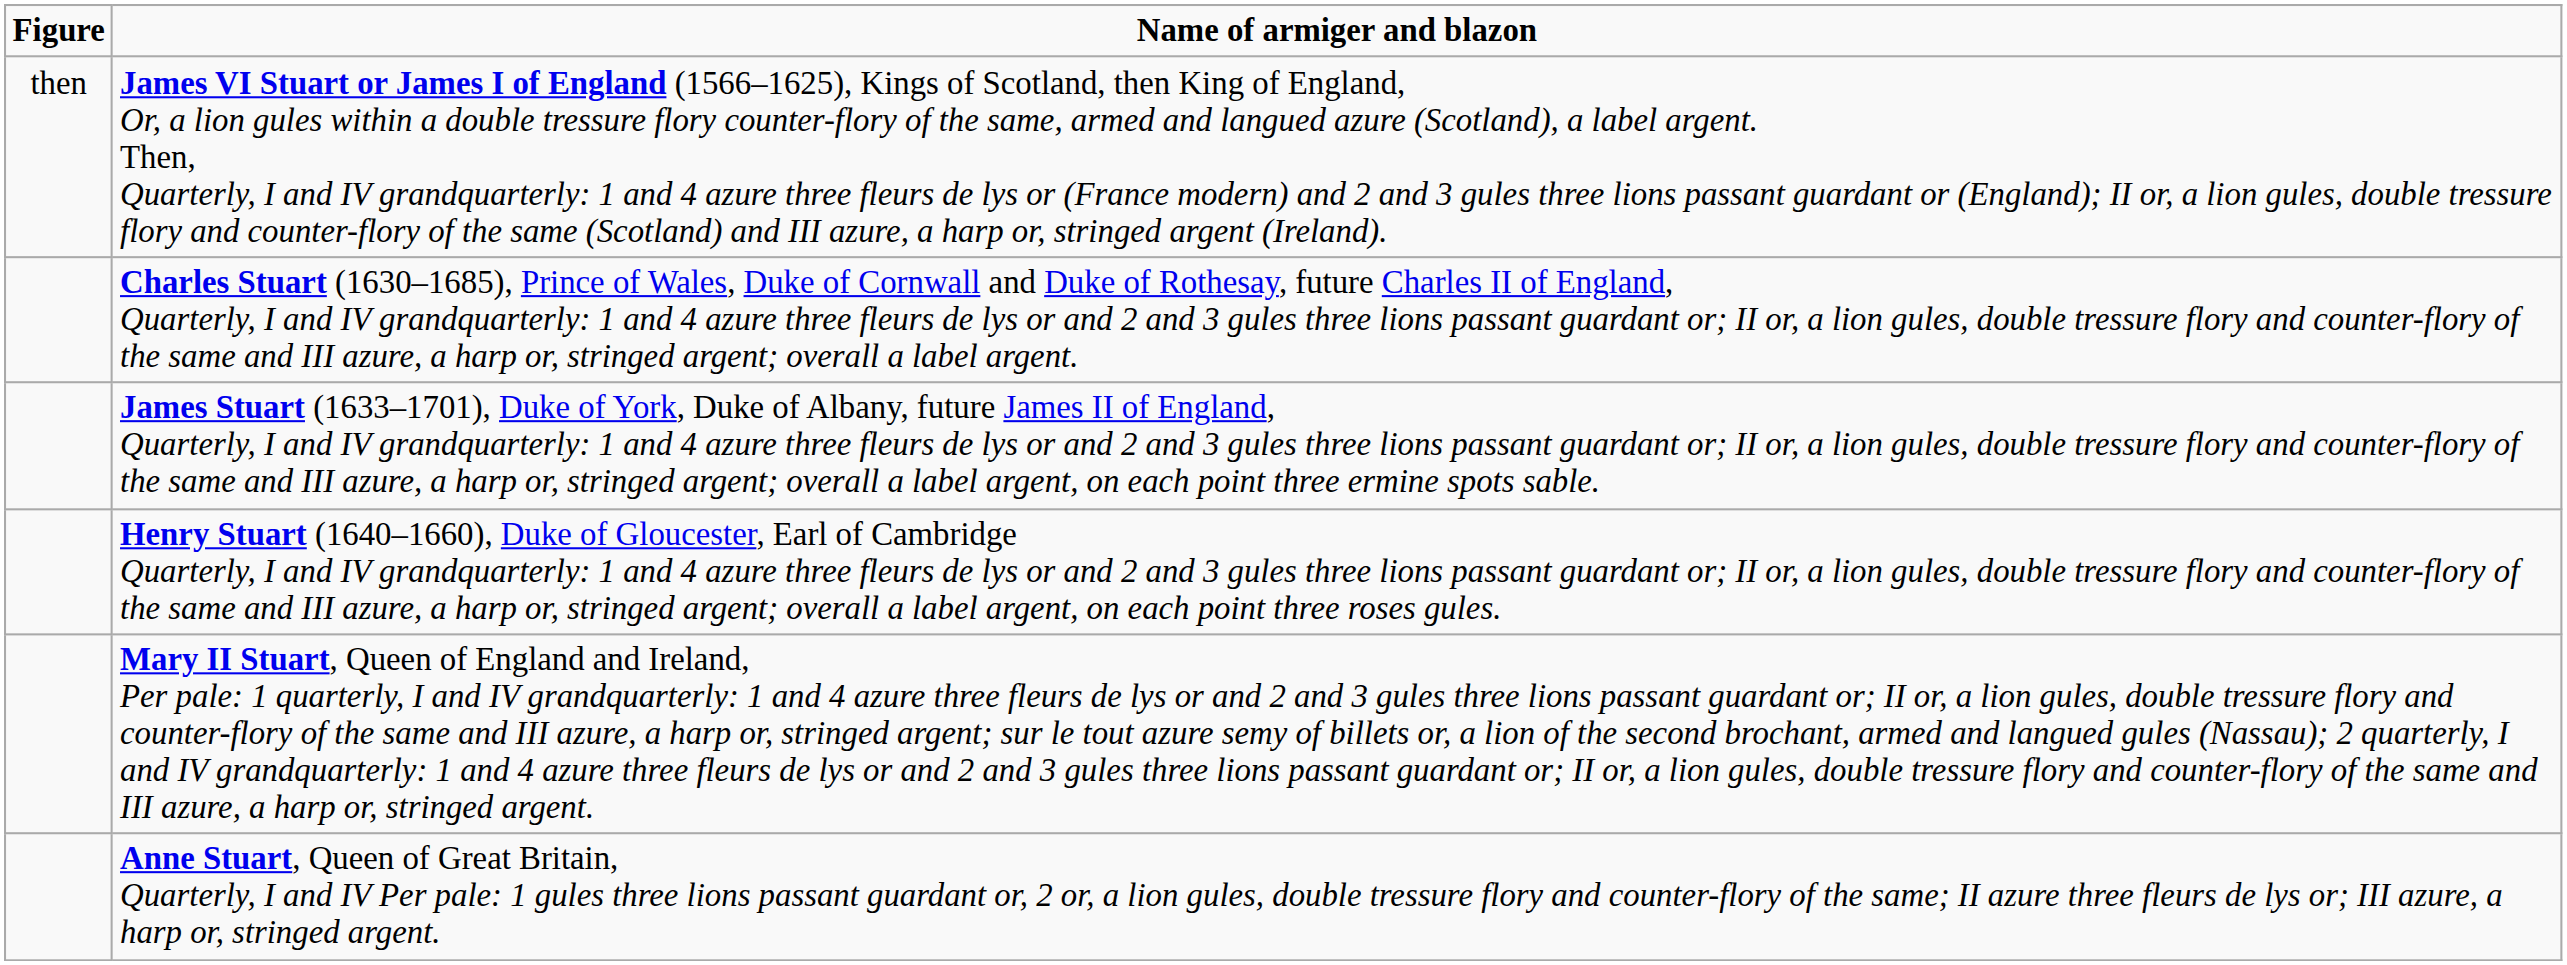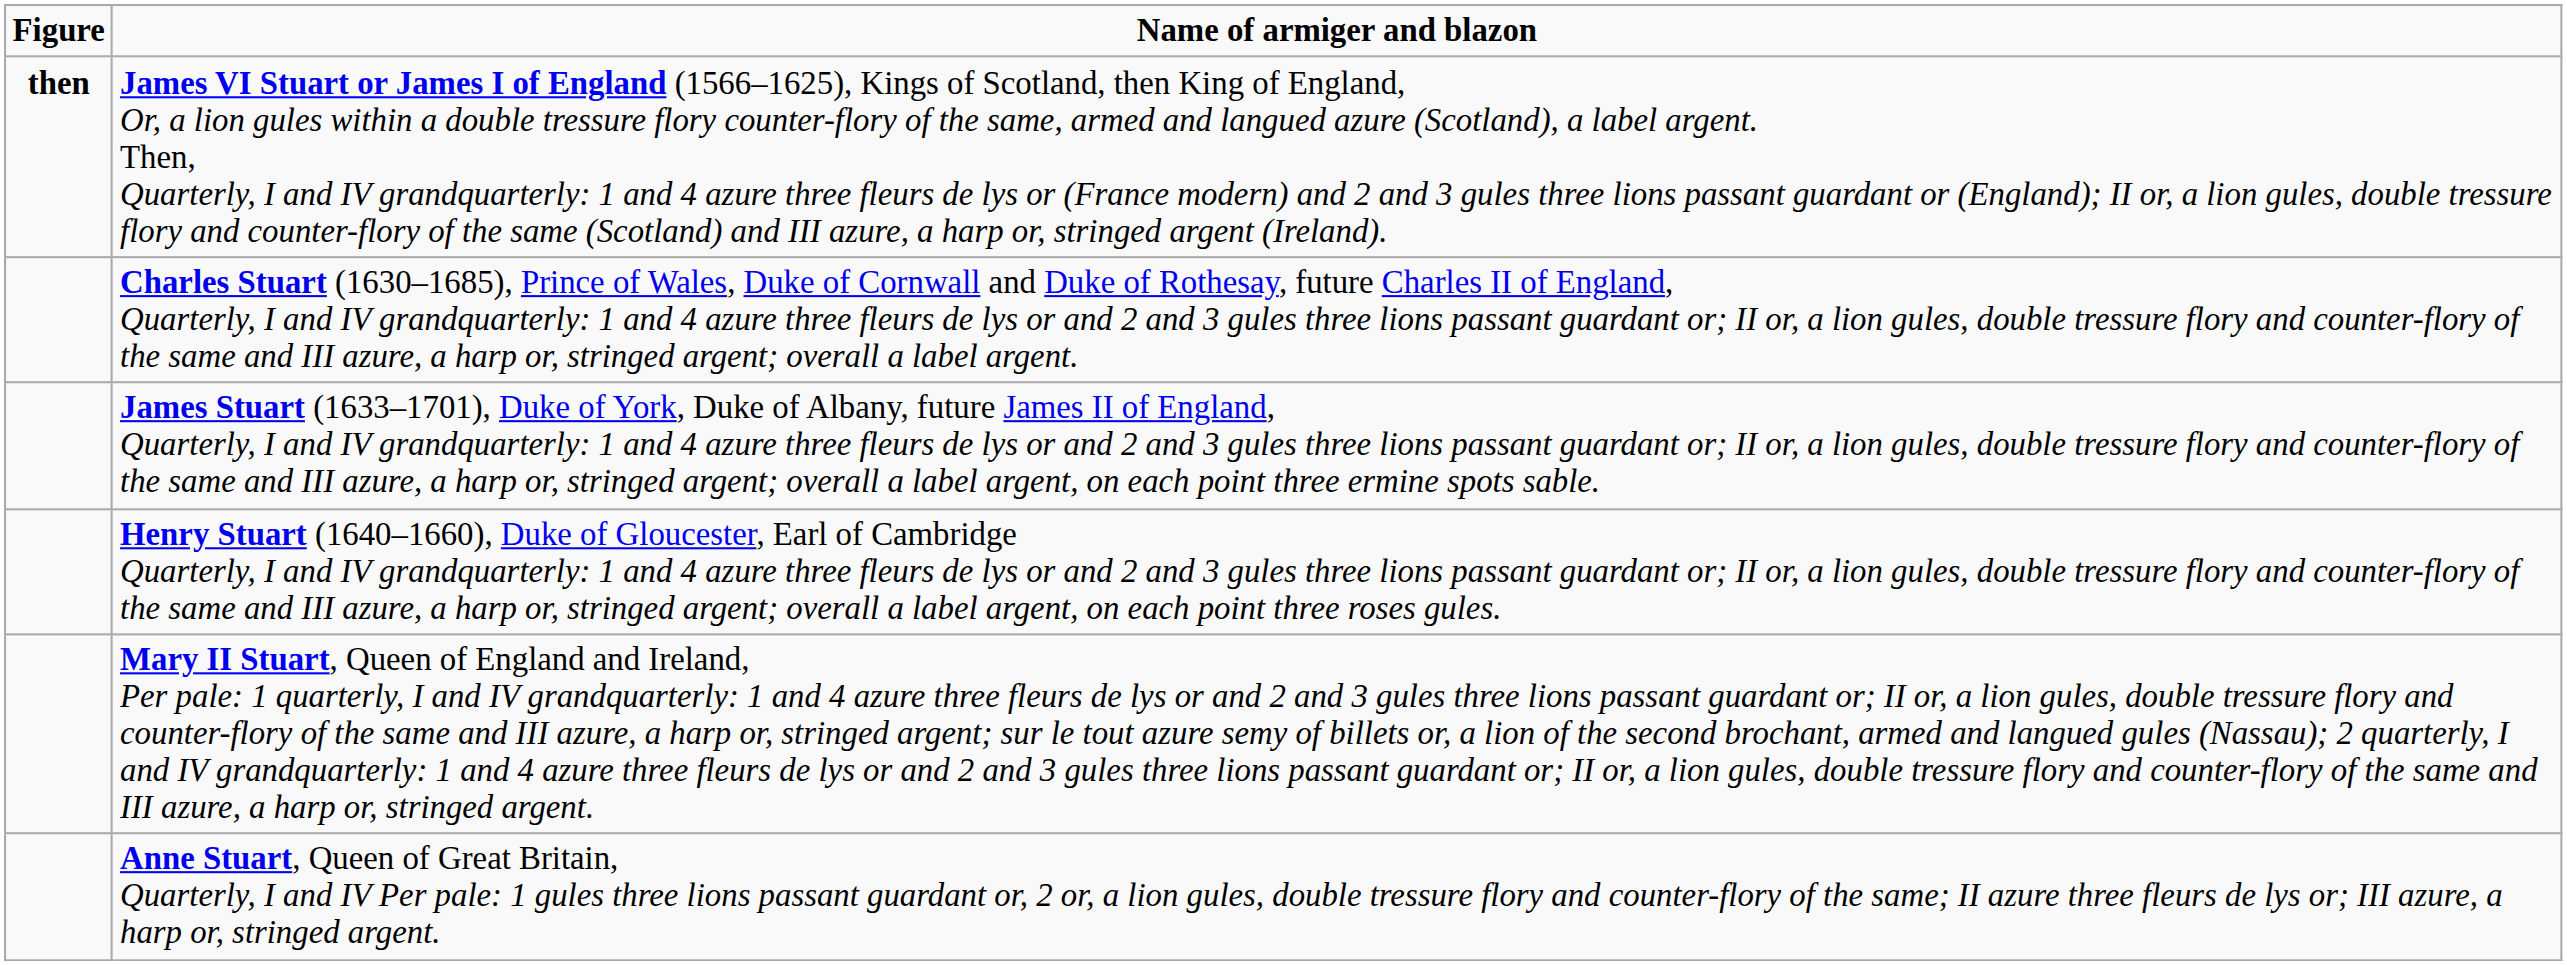(59, 82) normal -> (59, 82) bold
